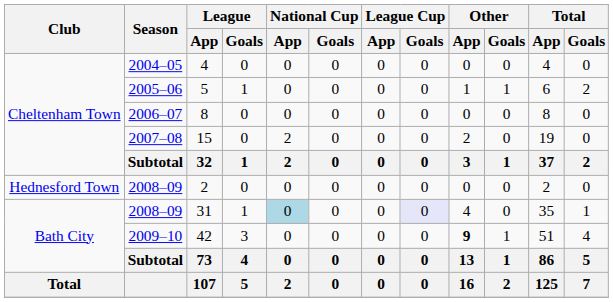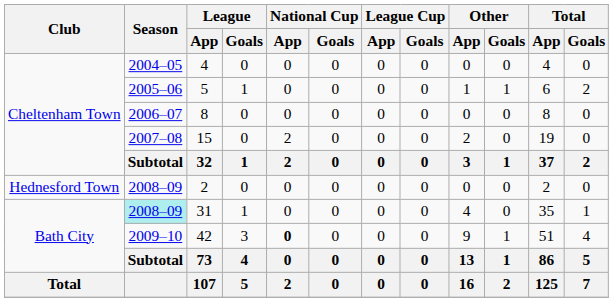(155, 211) no background -> (155, 211) paleturquoise background
(288, 211) lightblue background -> (288, 211) no background
(425, 211) lavender background -> (425, 211) no background
(288, 235) normal -> (288, 235) bold
(467, 235) bold -> (467, 235) normal
